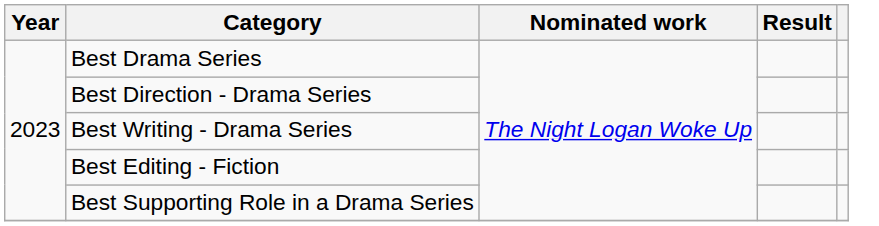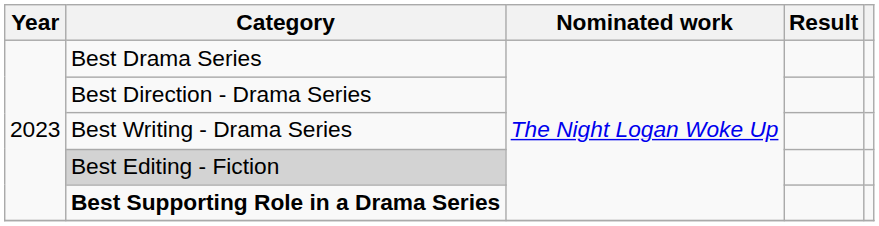(175, 166) no background -> (175, 166) lightgrey background
(272, 202) normal -> (286, 202) bold
